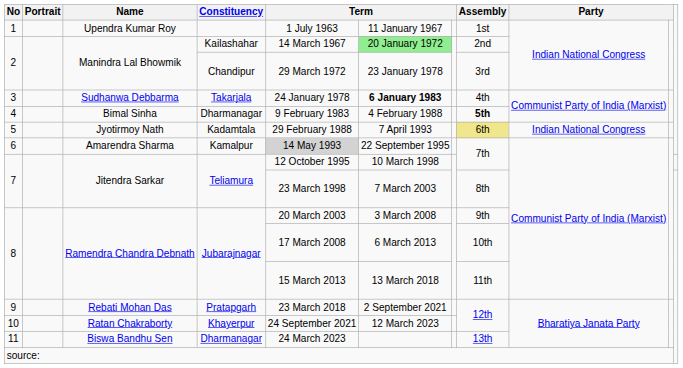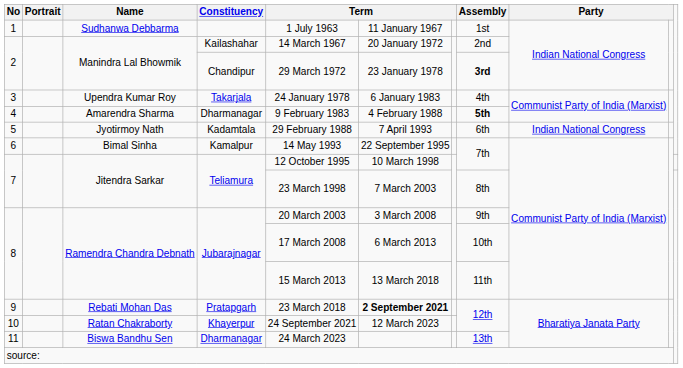(130, 28) Upendra Kumar Roy -> (130, 28) Sudhanwa Debbarma
(405, 44) lightgreen background -> (405, 44) no background
(483, 71) normal -> (483, 71) bold
(130, 98) Sudhanwa Debbarma -> (130, 98) Upendra Kumar Roy
(405, 98) bold -> (405, 98) normal
(130, 114) Bimal Sinha -> (130, 114) Amarendra Sharma
(483, 130) khaki background -> (483, 130) no background
(130, 146) Amarendra Sharma -> (130, 146) Bimal Sinha
(312, 146) lightgrey background -> (312, 146) no background
(405, 307) normal -> (405, 307) bold
